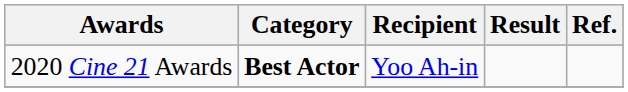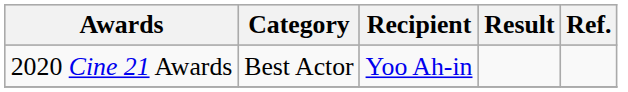(302, 65) bold -> (299, 65) normal
